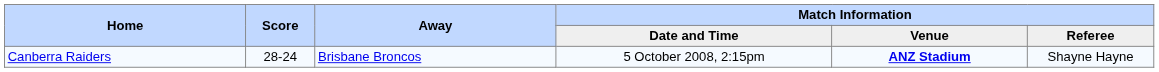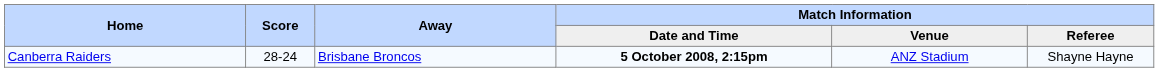(694, 57) normal -> (694, 57) bold
(930, 57) bold -> (930, 57) normal
